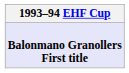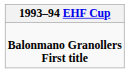(65, 51) lavender background -> (65, 51) no background
